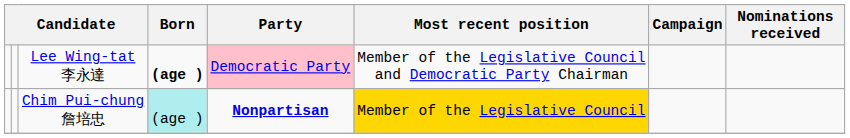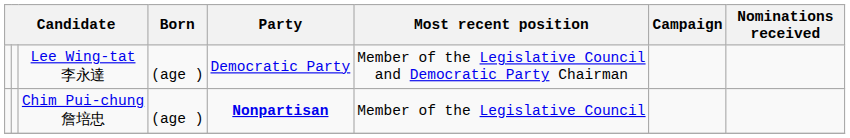(177, 75) bold -> (177, 75) normal
(280, 67) pink background -> (280, 67) no background
(177, 119) paleturquoise background -> (177, 119) no background
(501, 111) gold background -> (501, 111) no background
